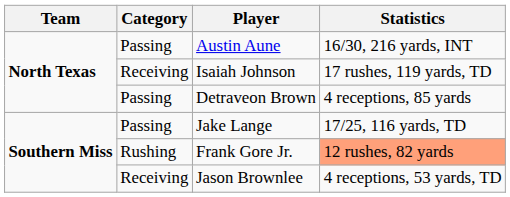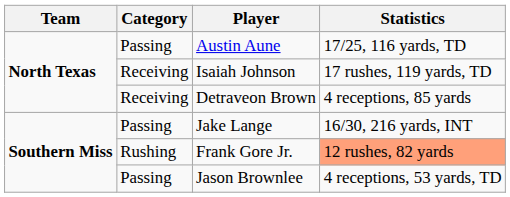(398, 45) 16/30, 216 yards, INT -> (395, 45) 17/25, 116 yards, TD
(146, 98) Passing -> (154, 98) Receiving
(395, 125) 17/25, 116 yards, TD -> (398, 125) 16/30, 216 yards, INT
(154, 178) Receiving -> (146, 178) Passing
